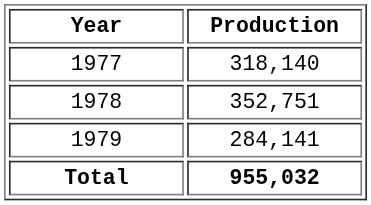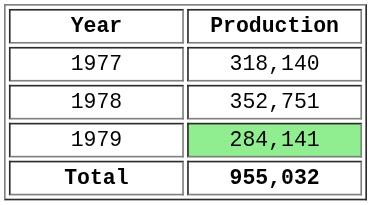(275, 140) no background -> (275, 140) lightgreen background
